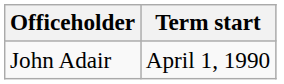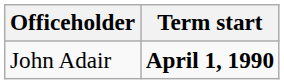(208, 59) normal -> (210, 59) bold
